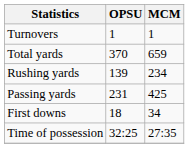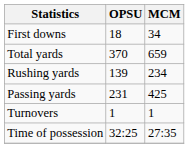rows swapped: (37, 113) <-> (33, 34)
